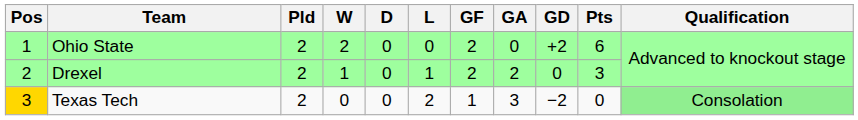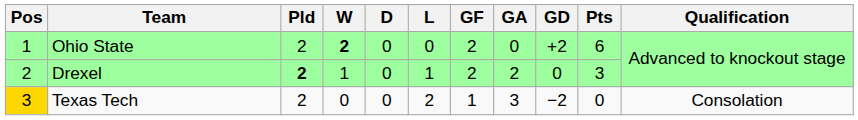(344, 45) normal -> (344, 45) bold
(302, 73) normal -> (302, 73) bold
(737, 100) lightgreen background -> (737, 100) no background
